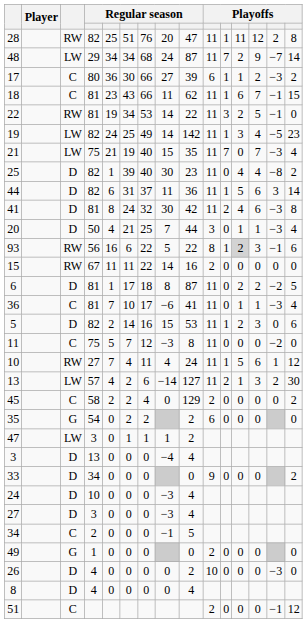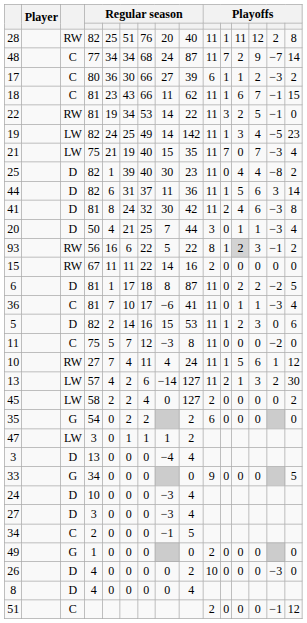(191, 38) 47 -> (191, 38) 40
(73, 57) LW -> (73, 57) C
(94, 57) 29 -> (94, 57) 77
(294, 247) 6 -> (294, 247) 2
(73, 400) C -> (73, 400) LW
(191, 400) 129 -> (191, 400) 127
(73, 476) D -> (73, 476) G
(294, 476) 2 -> (294, 476) 5
